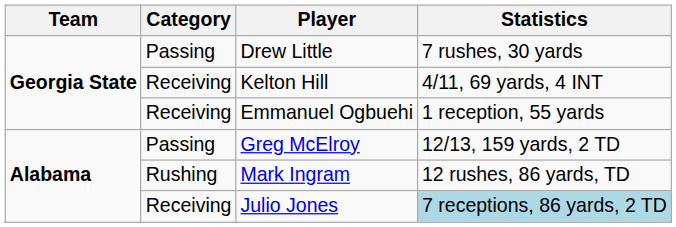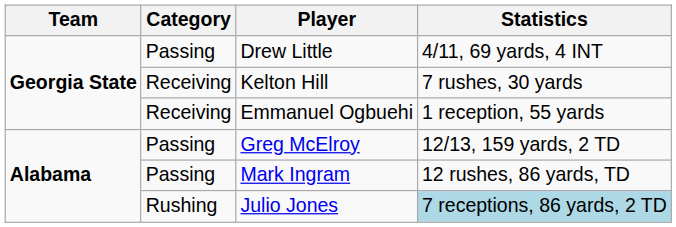(502, 51) 7 rushes, 30 yards -> (512, 51) 4/11, 69 yards, 4 INT
(512, 82) 4/11, 69 yards, 4 INT -> (502, 82) 7 rushes, 30 yards
(182, 175) Rushing -> (180, 175) Passing
(189, 206) Receiving -> (182, 206) Rushing
